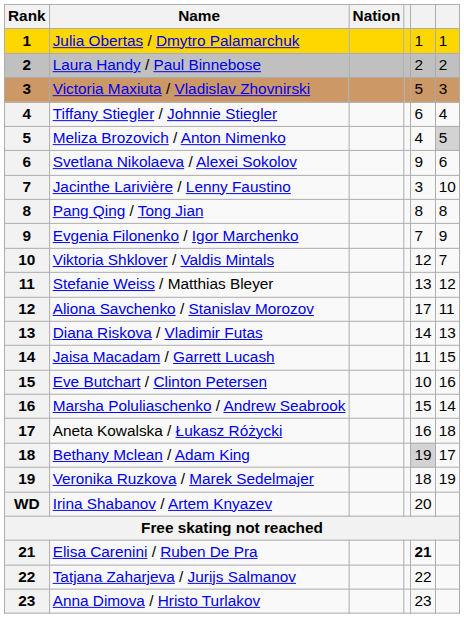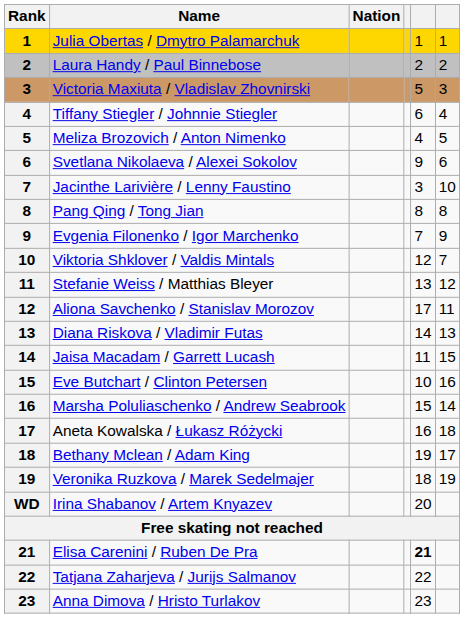(443, 138) lightgrey background -> (443, 138) no background
(423, 455) lightgrey background -> (423, 455) no background
